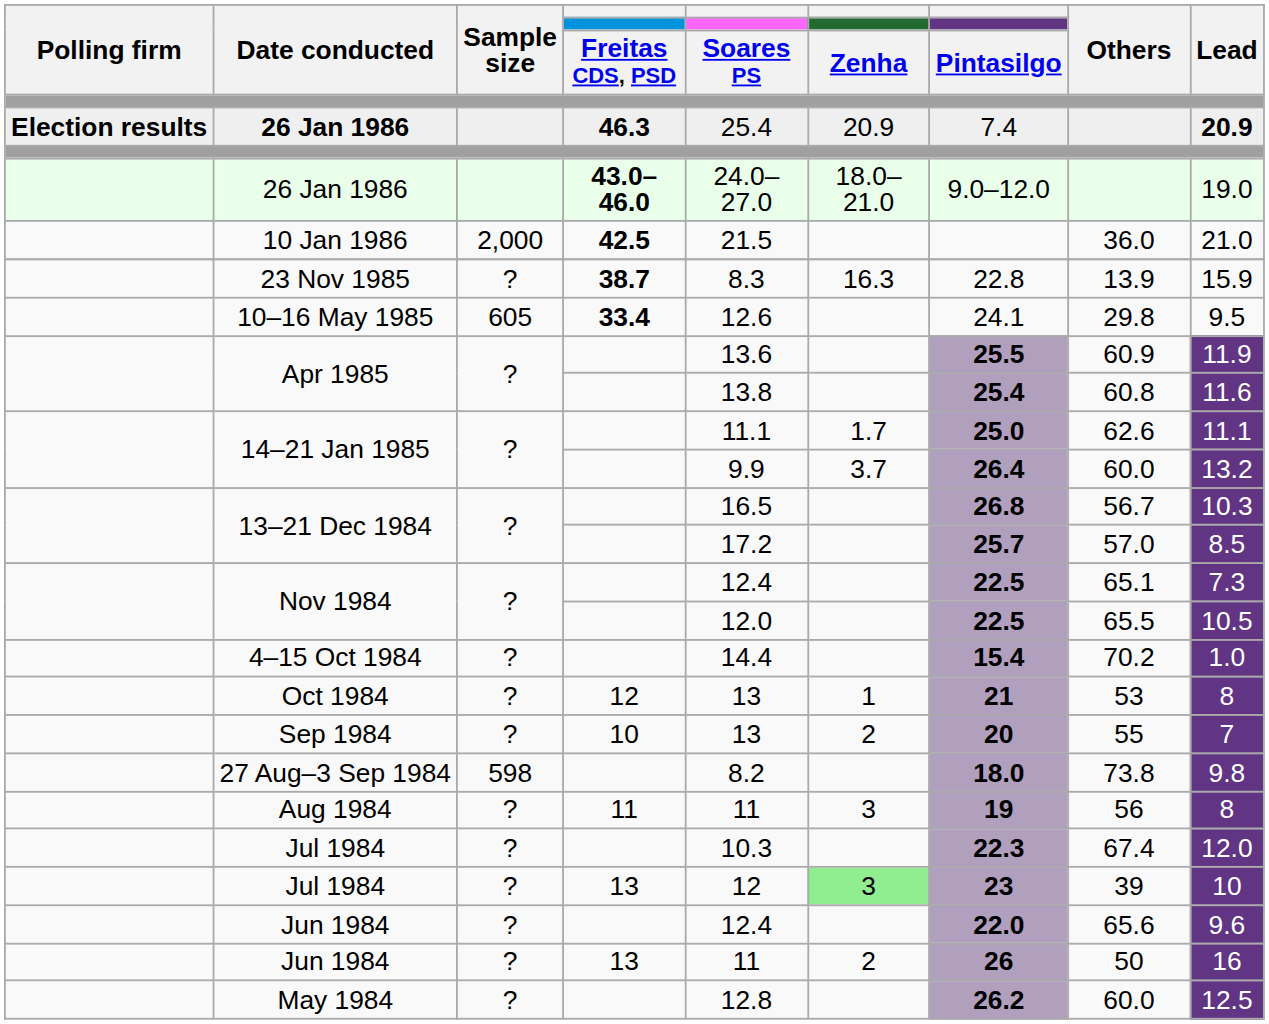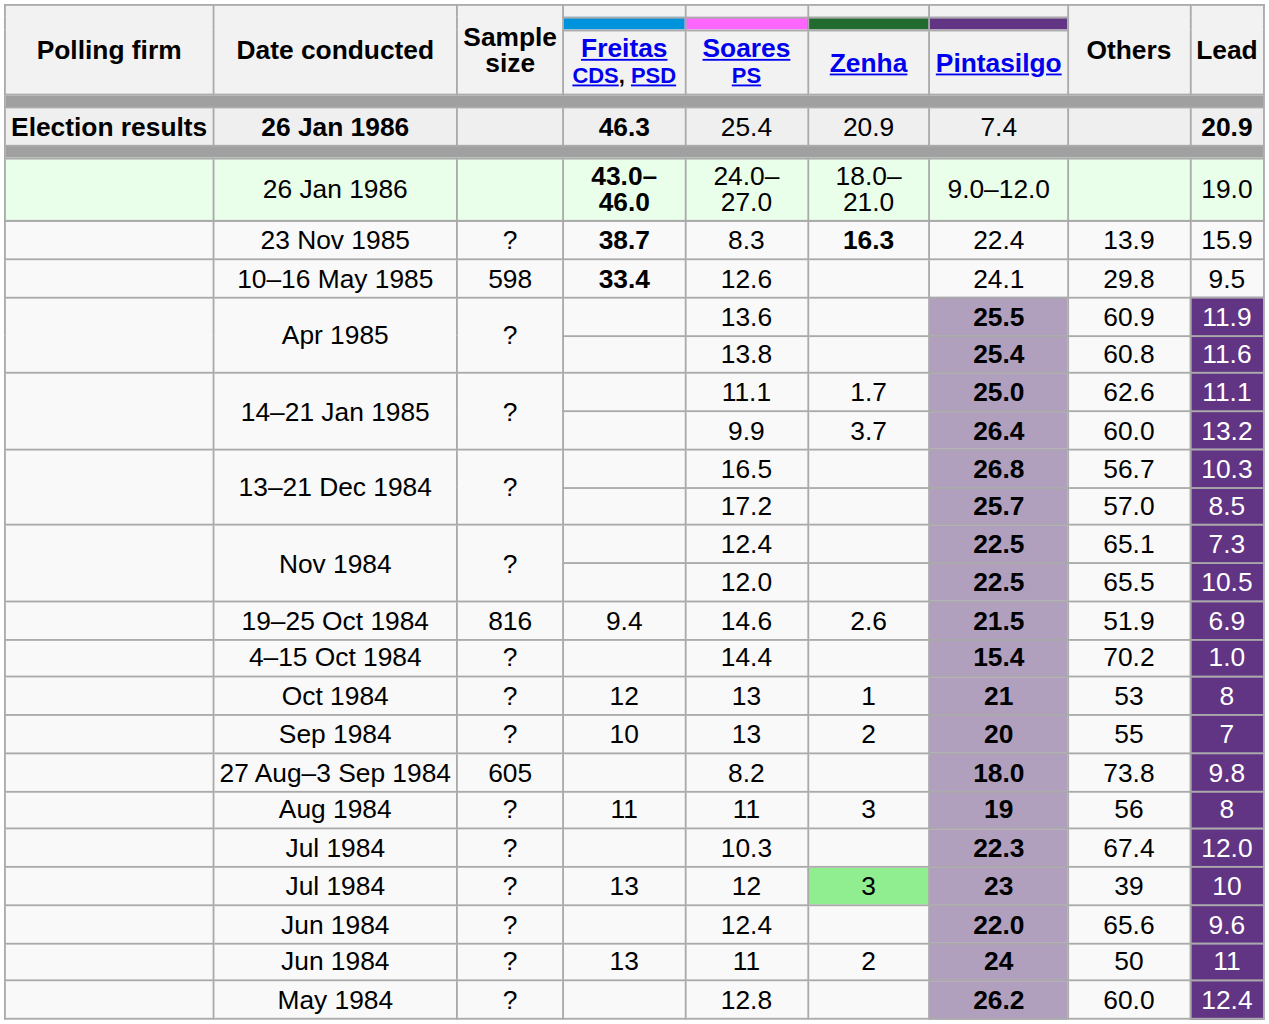- row: (335, 241)
(869, 279) normal -> (869, 241) bold
(999, 279) 22.8 -> (999, 241) 22.4
(510, 317) 605 -> (510, 279) 598
+ row: (335, 620)
(510, 772) 598 -> (510, 772) 605
(999, 962) 26 -> (999, 962) 24
(1227, 962) 16 -> (1227, 962) 11
(1227, 1000) 12.5 -> (1227, 1000) 12.4
